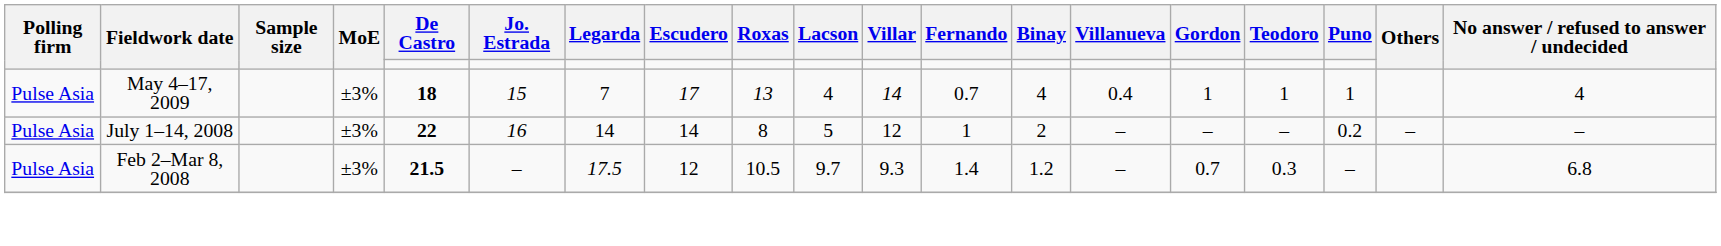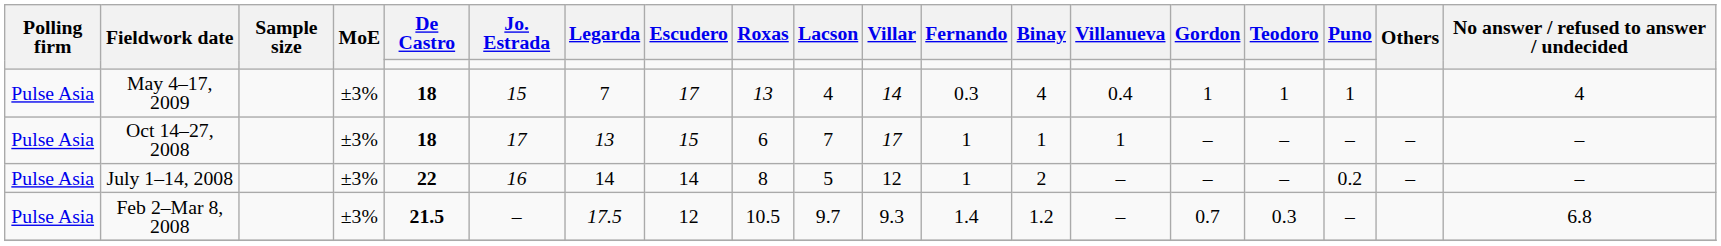(966, 93) 0.7 -> (966, 93) 0.3
+ row: (170, 141)
